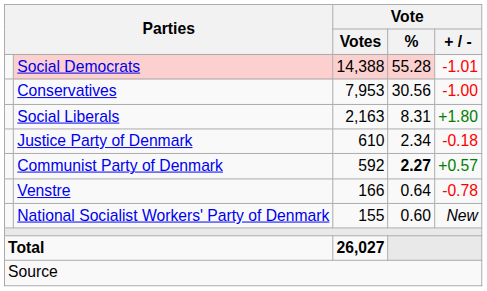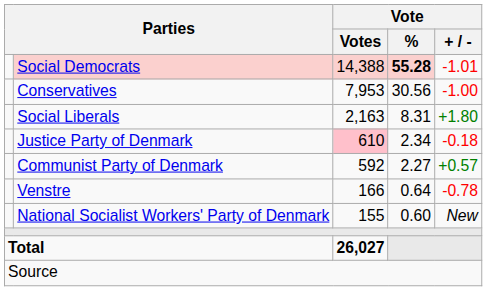(411, 66) normal -> (411, 66) bold
(371, 141) no background -> (371, 141) pink background
(416, 166) bold -> (416, 166) normal
